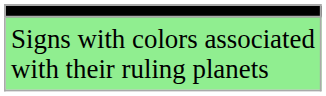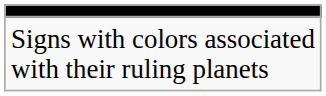(163, 53) lightgreen background -> (163, 53) no background
